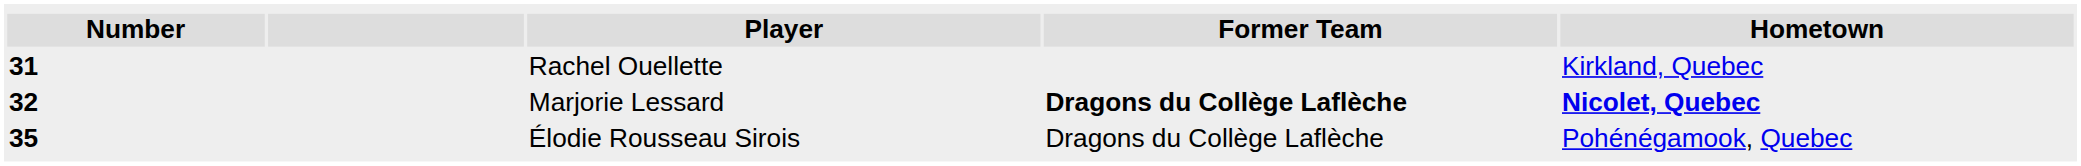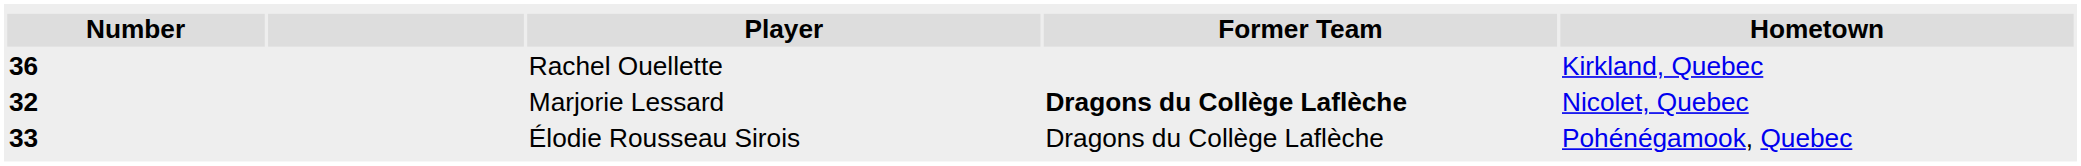(24, 66) 31 -> (24, 66) 36
(1661, 102) bold -> (1655, 102) normal
(24, 138) 35 -> (24, 138) 33
